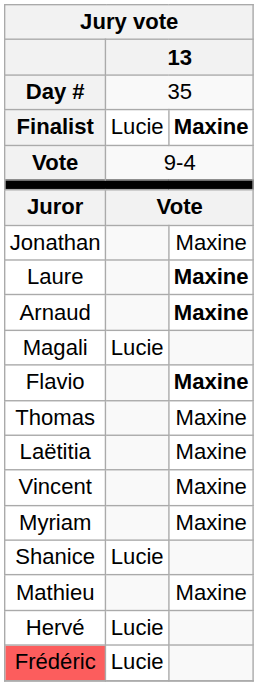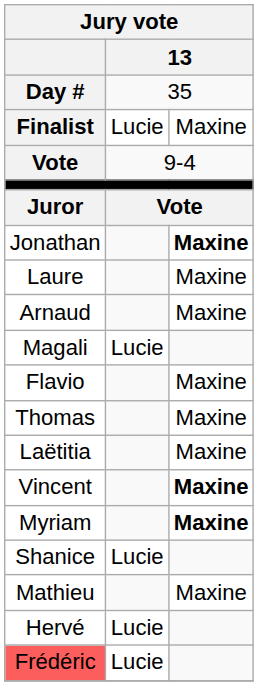(211, 127) bold -> (211, 127) normal
(211, 242) normal -> (211, 242) bold
(211, 277) bold -> (211, 277) normal
(211, 312) bold -> (211, 312) normal
(211, 382) bold -> (211, 382) normal
(211, 487) normal -> (211, 487) bold
(211, 522) normal -> (211, 522) bold
